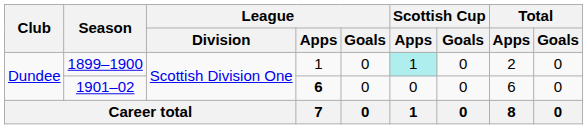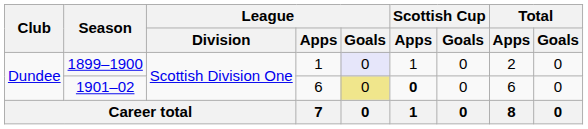(365, 64) no background -> (365, 64) lavender background
(413, 64) paleturquoise background -> (413, 64) no background
(318, 87) bold -> (318, 87) normal
(365, 87) no background -> (365, 87) khaki background
(413, 87) normal -> (413, 87) bold
